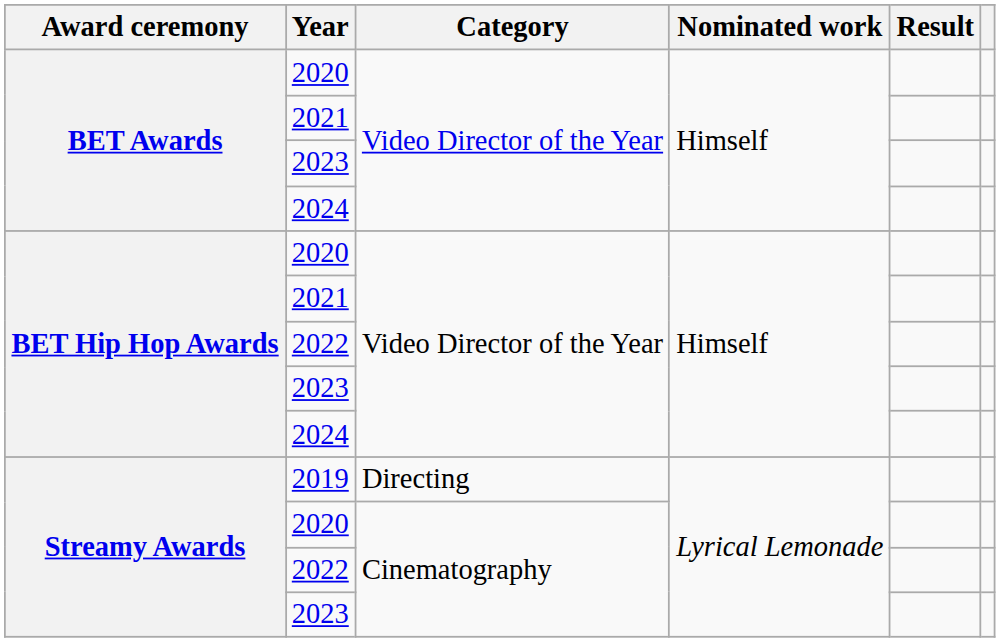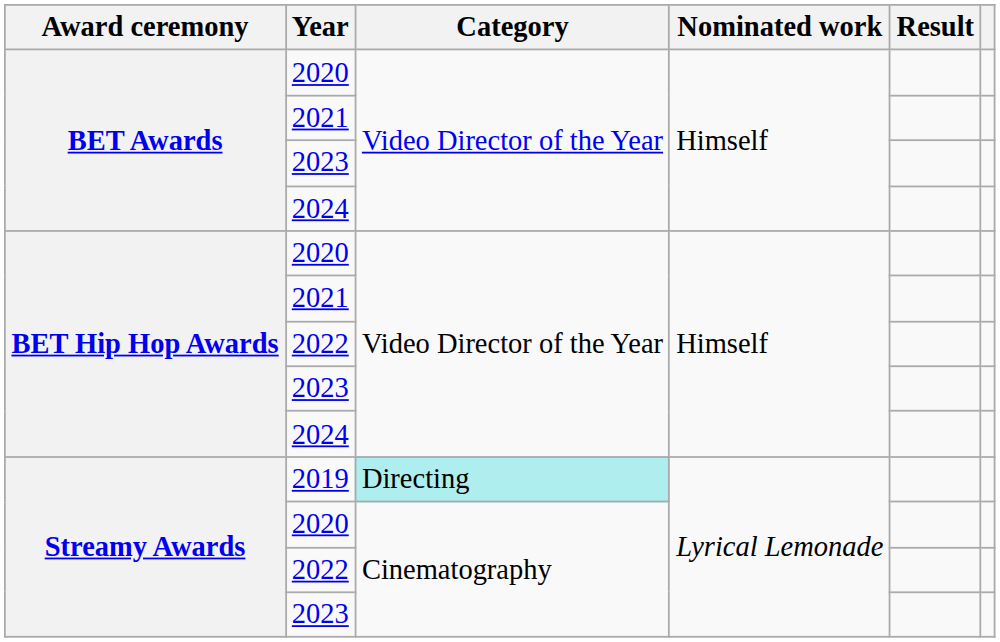(416, 478) no background -> (416, 478) paleturquoise background
